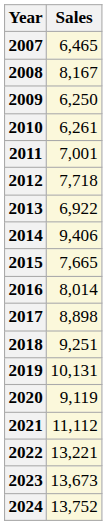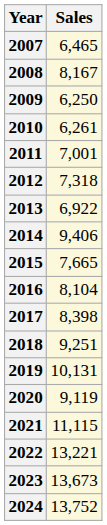(78, 181) 7,718 -> (78, 181) 7,318
(78, 289) 8,014 -> (78, 289) 8,104
(78, 316) 8,898 -> (78, 316) 8,398
(75, 425) 11,112 -> (75, 425) 11,115
